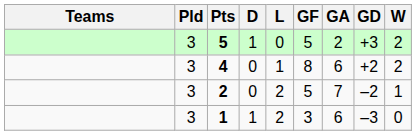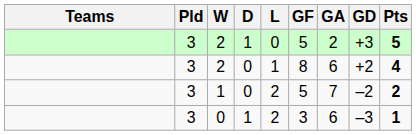columns swapped: (398, 17) <-> (223, 17)
